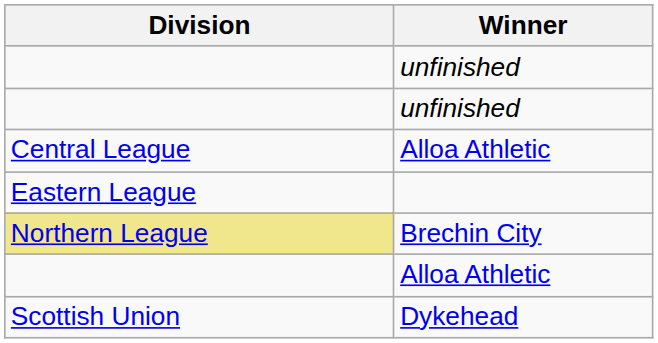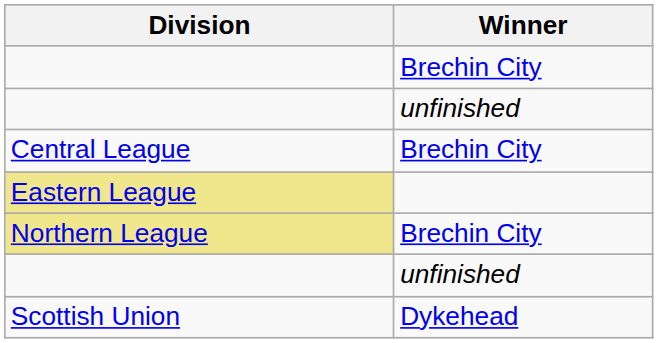(460, 66) unfinished -> (471, 66) Brechin City
(475, 150) Alloa Athletic -> (471, 150) Brechin City
(104, 191) no background -> (104, 191) khaki background
(475, 274) Alloa Athletic -> (460, 274) unfinished
